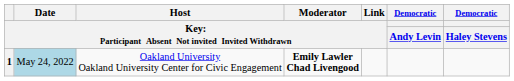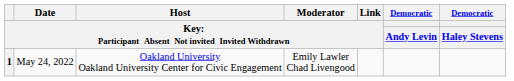(45, 62) lightblue background -> (45, 62) no background
(323, 62) bold -> (321, 62) normal
